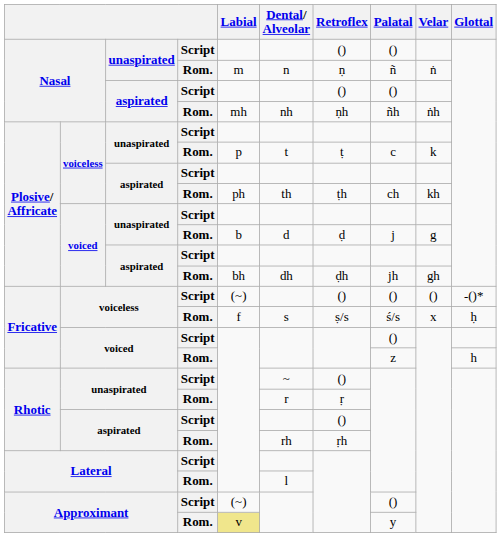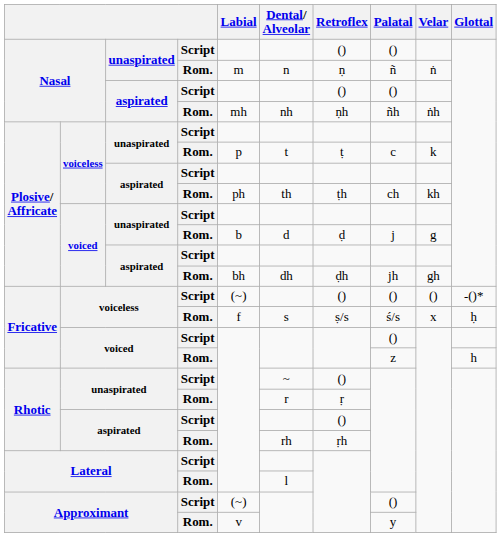(239, 522) khaki background -> (239, 522) no background
